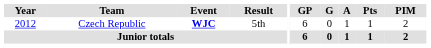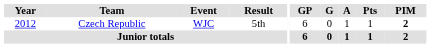(204, 23) bold -> (204, 23) normal
(406, 23) normal -> (406, 23) bold
